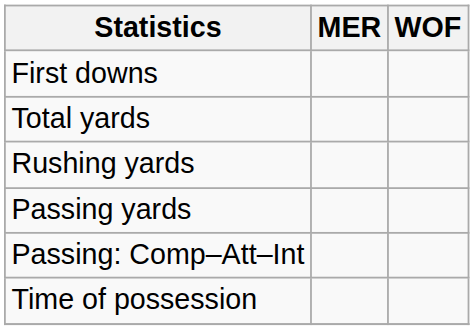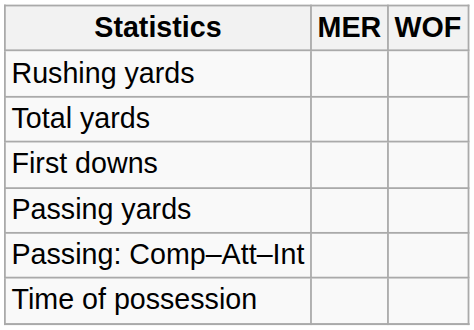rows swapped: (85, 73) <-> (103, 164)
